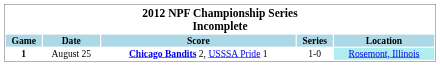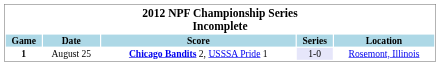(315, 54) no background -> (315, 54) lavender background
(384, 54) paleturquoise background -> (384, 54) no background
